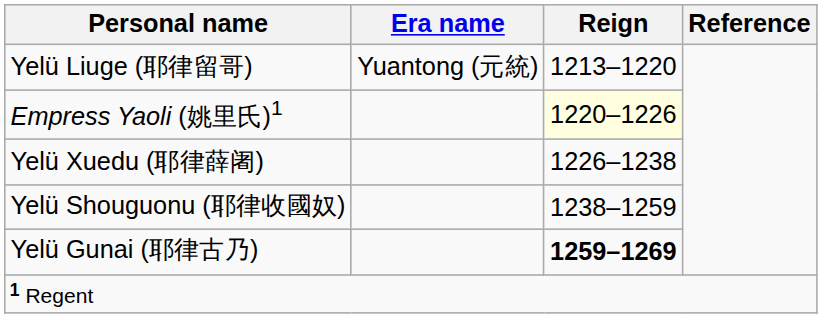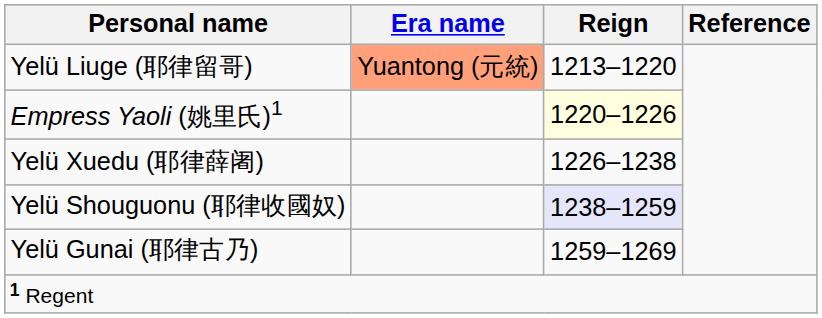(448, 66) no background -> (448, 66) lightsalmon background
(613, 206) no background -> (613, 206) lavender background
(613, 251) bold -> (613, 251) normal
